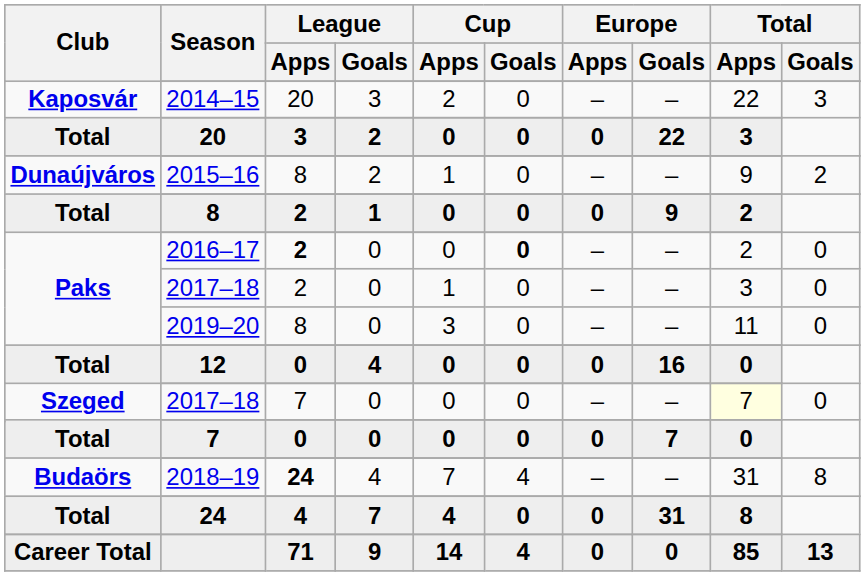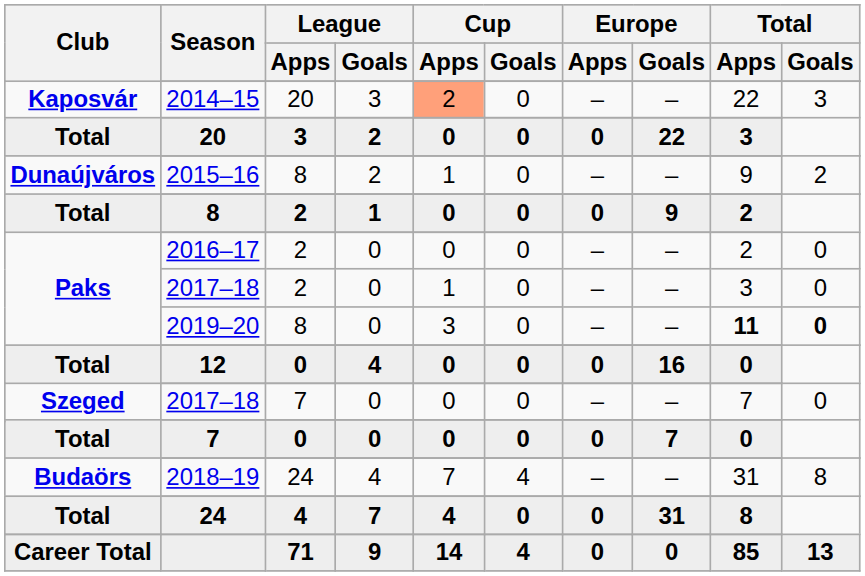(449, 100) no background -> (449, 100) lightsalmon background
(300, 251) bold -> (300, 251) normal
(523, 251) bold -> (523, 251) normal
(746, 326) normal -> (746, 326) bold
(820, 326) normal -> (820, 326) bold
(746, 402) lightyellow background -> (746, 402) no background
(300, 477) bold -> (300, 477) normal
